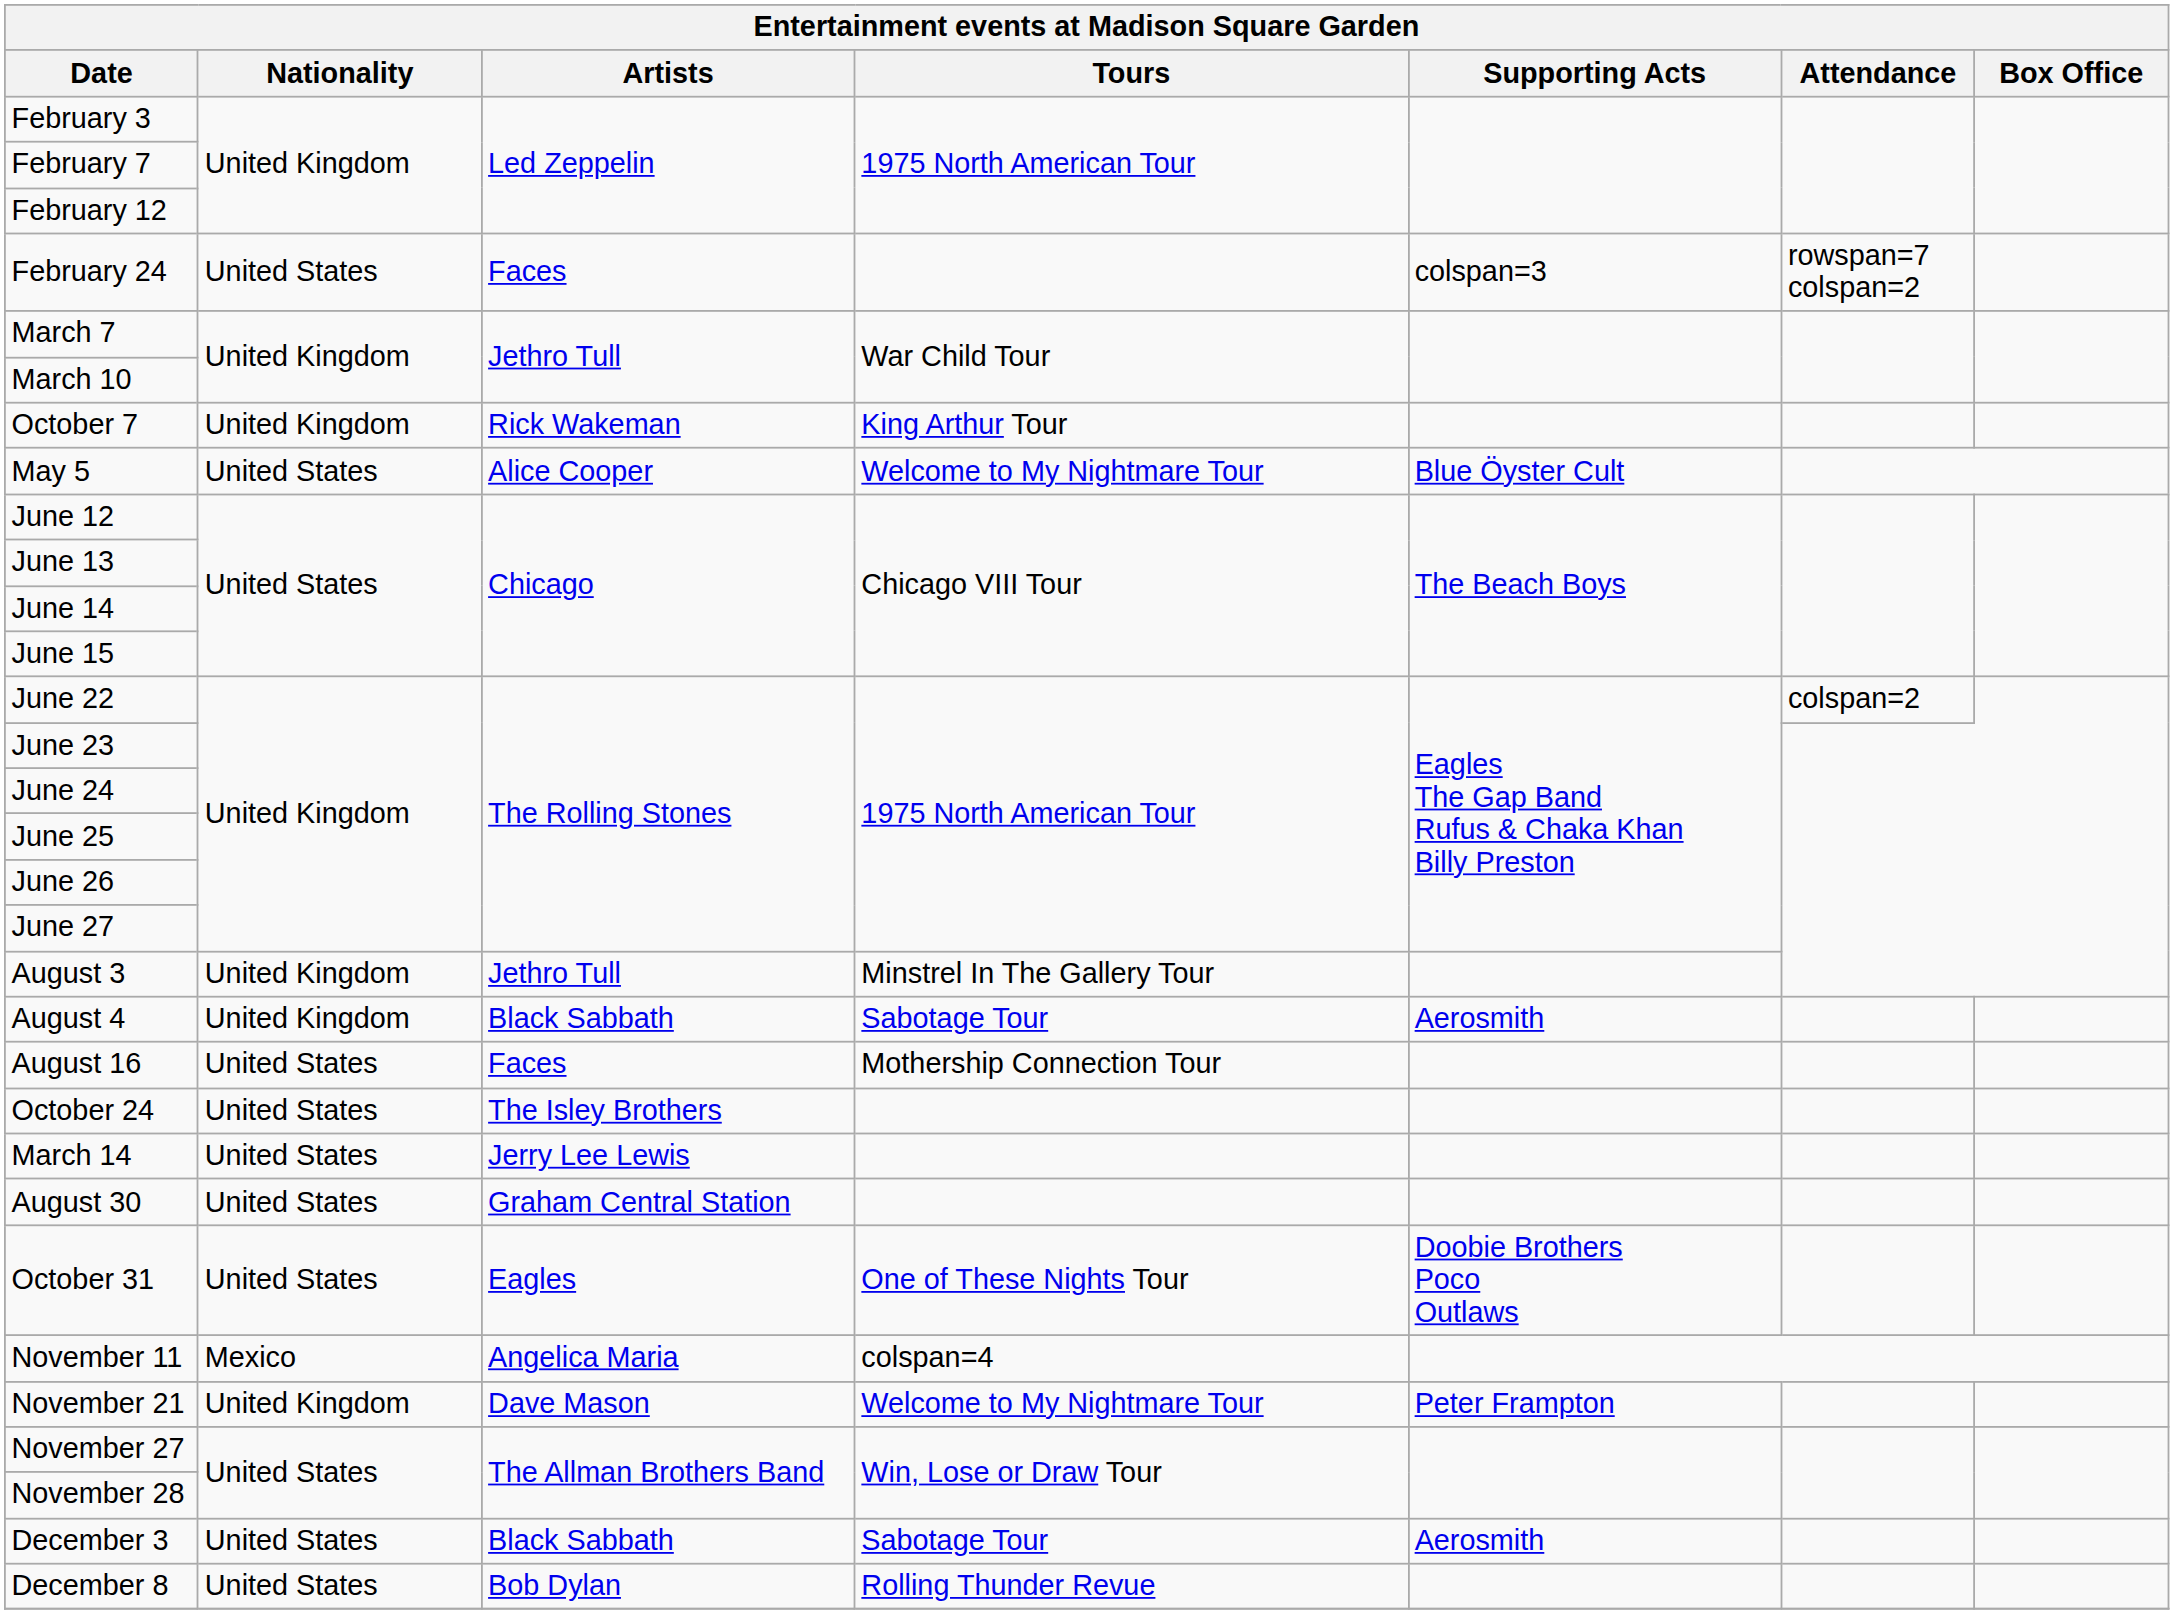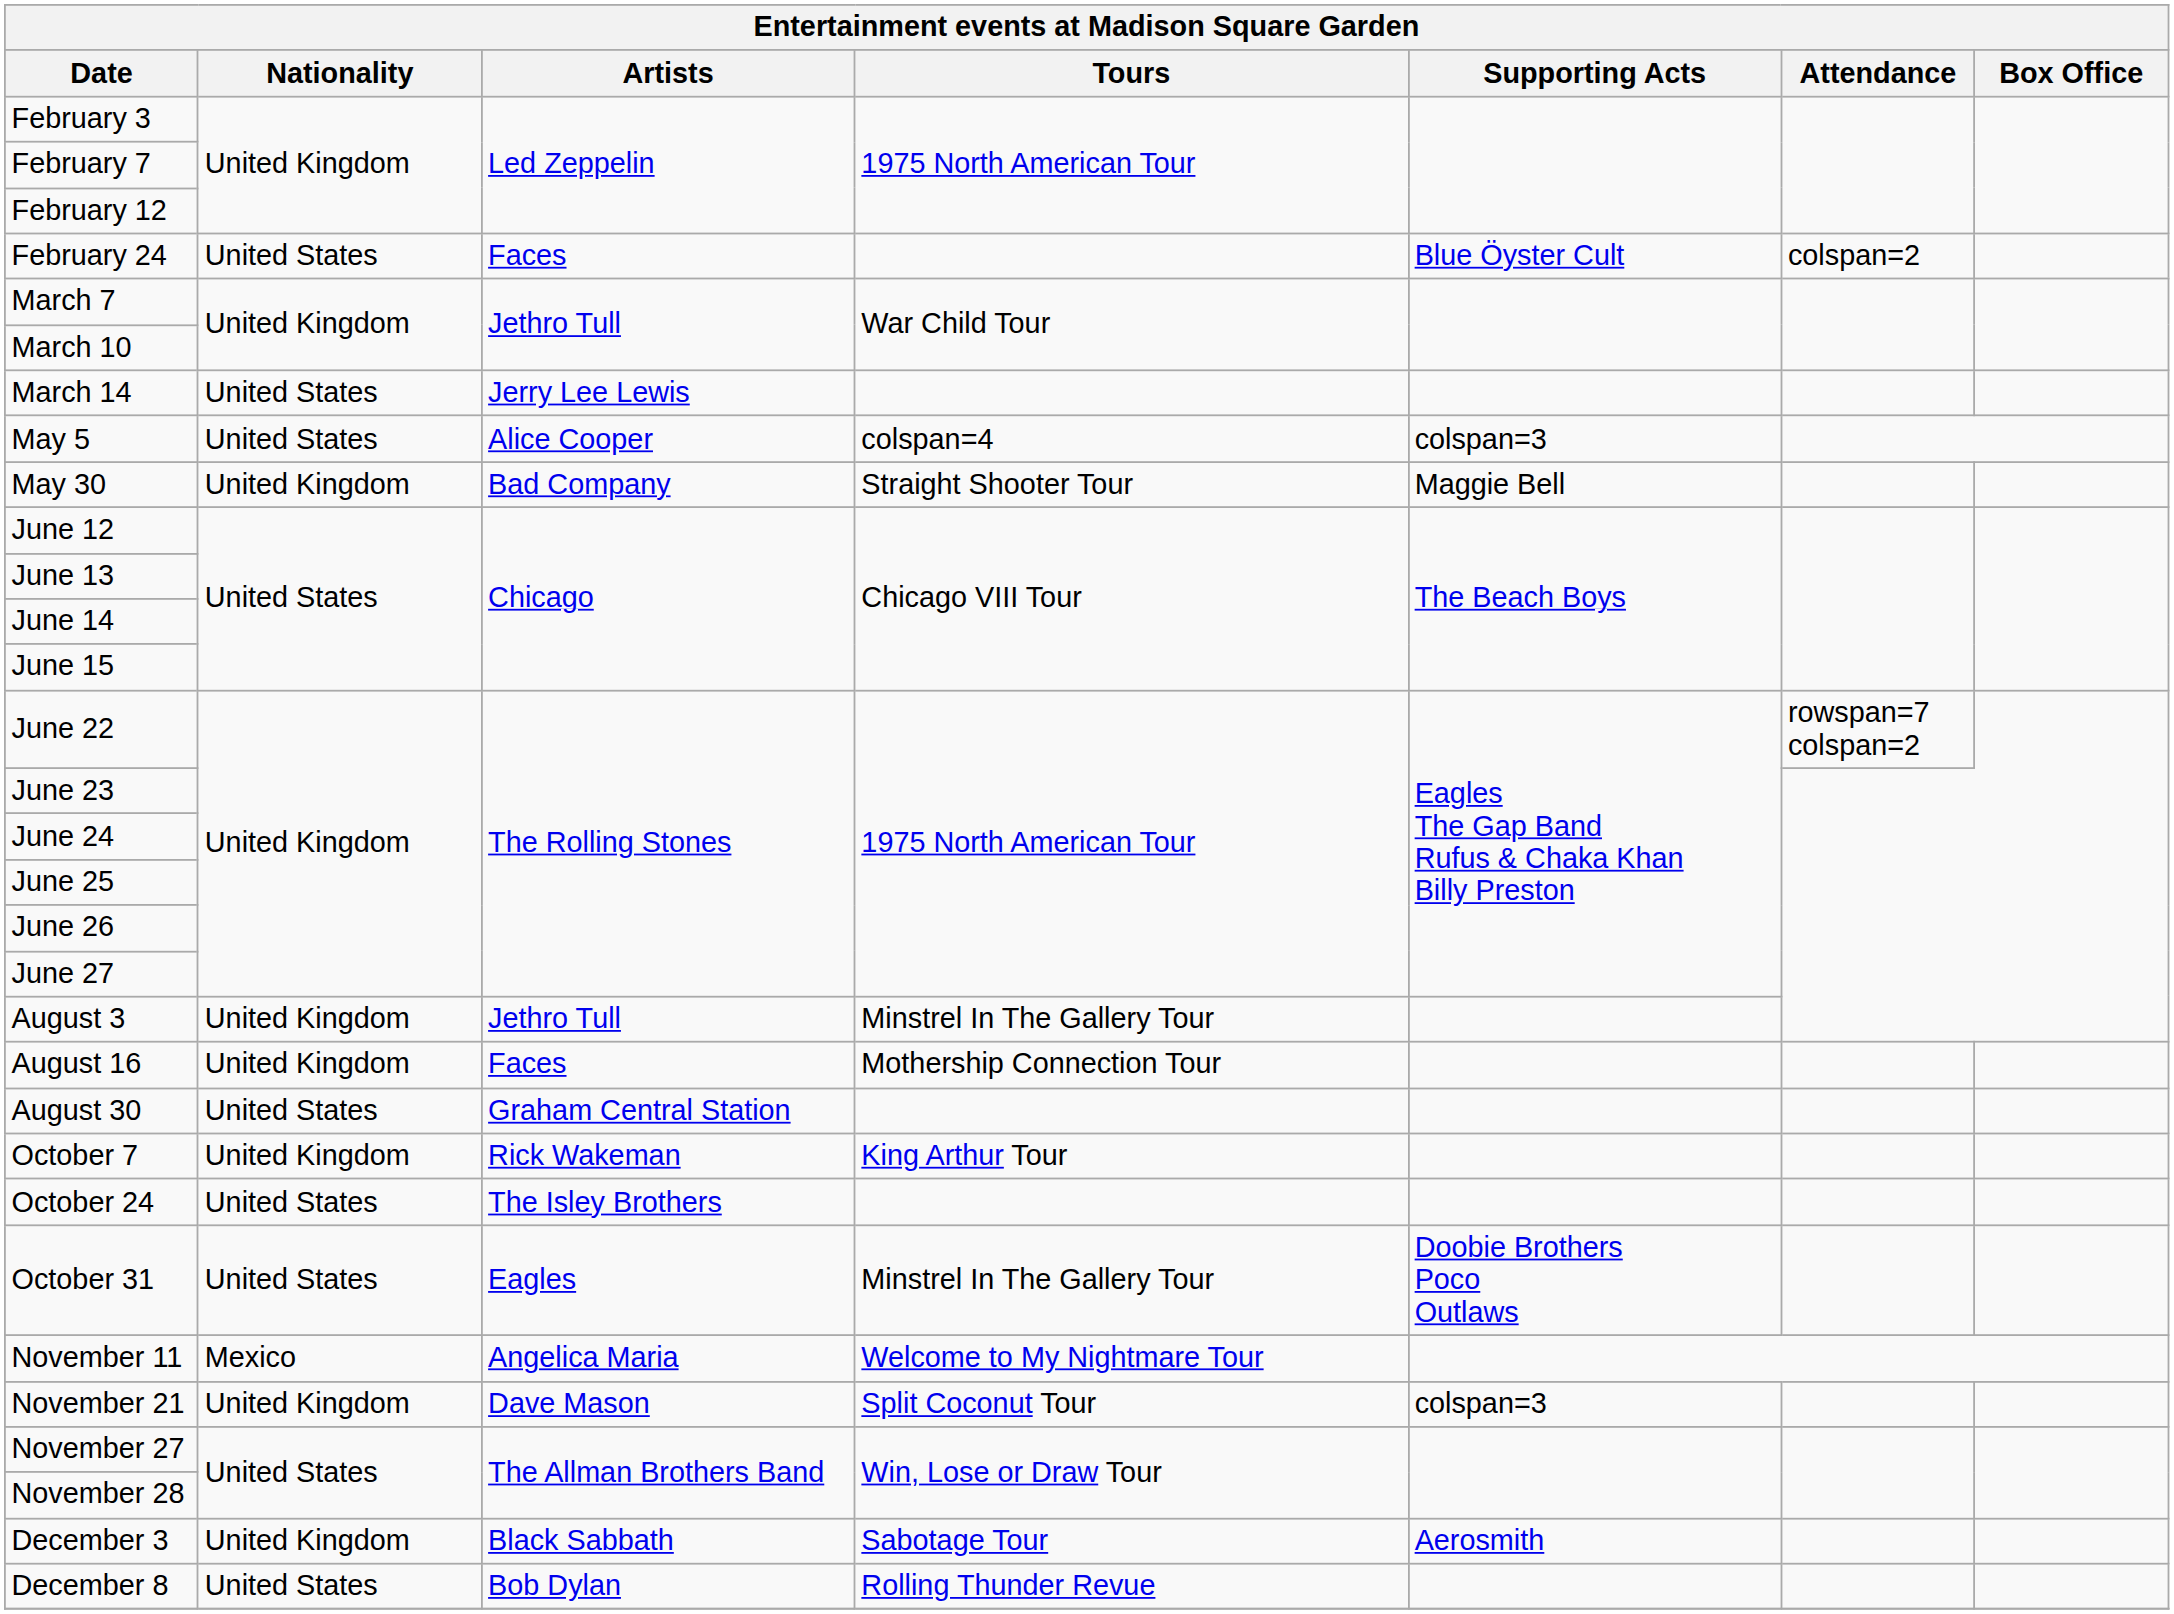(1481, 271) colspan=3 -> (1519, 255) Blue Öyster Cult
(1859, 271) rowspan=7 colspan=2 -> (1854, 255) colspan=2
rows swapped: (72, 1155) <-> (75, 425)
(1062, 470) Welcome to My Nightmare Tour -> (927, 438) colspan=4
(1519, 470) Blue Öyster Cult -> (1481, 438) colspan=3
+ row: (59, 484)
(1854, 699) colspan=2 -> (1859, 728) rowspan=7 colspan=2
- row: (68, 1018)
(291, 1064) United States -> (307, 1064) United Kingdom
rows swapped: (76, 1201) <-> (83, 1110)
(1025, 1279) One of These Nights Tour -> (1038, 1279) Minstrel In The Gallery Tour
(927, 1357) colspan=4 -> (1062, 1357) Welcome to My Nightmare Tour
(1062, 1403) Welcome to My Nightmare Tour -> (979, 1403) Split Coconut Tour
(1515, 1403) Peter Frampton -> (1481, 1403) colspan=3
(291, 1540) United States -> (307, 1540) United Kingdom
